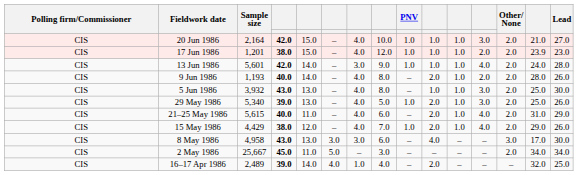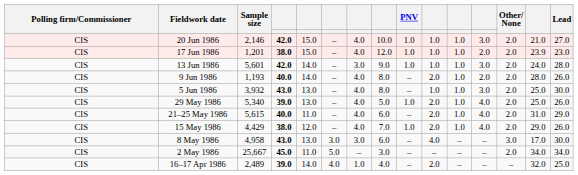(254, 40) 2,164 -> (254, 40) 2,146
(484, 65) 4.0 -> (484, 65) 3.0
(484, 102) 3.0 -> (484, 102) 4.0
